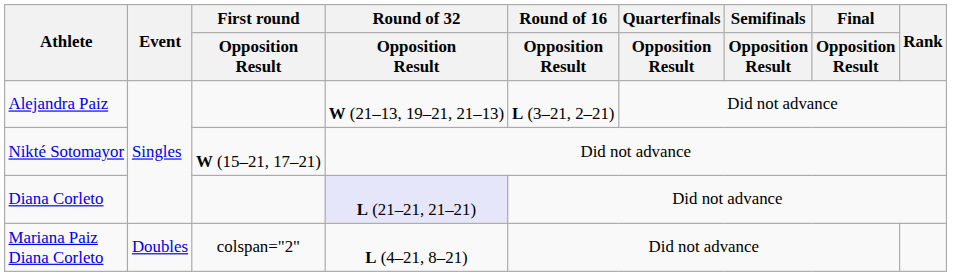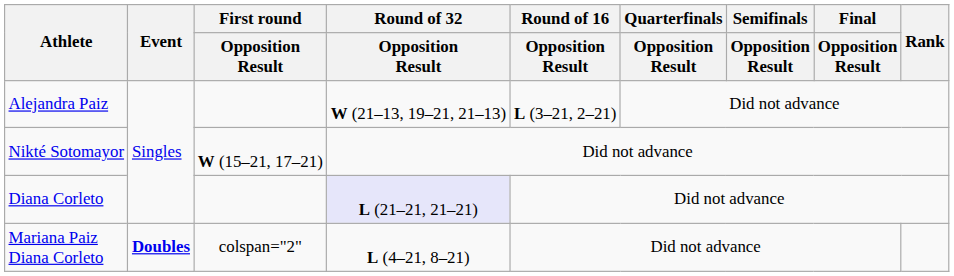(160, 247) normal -> (161, 247) bold
